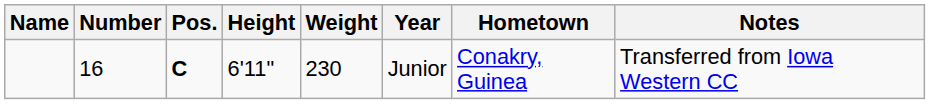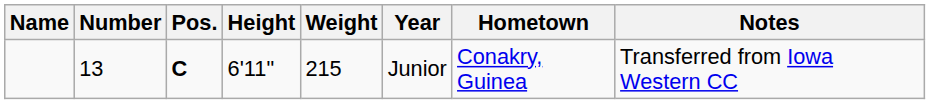(91, 69) 16 -> (91, 69) 13
(324, 69) 230 -> (324, 69) 215
